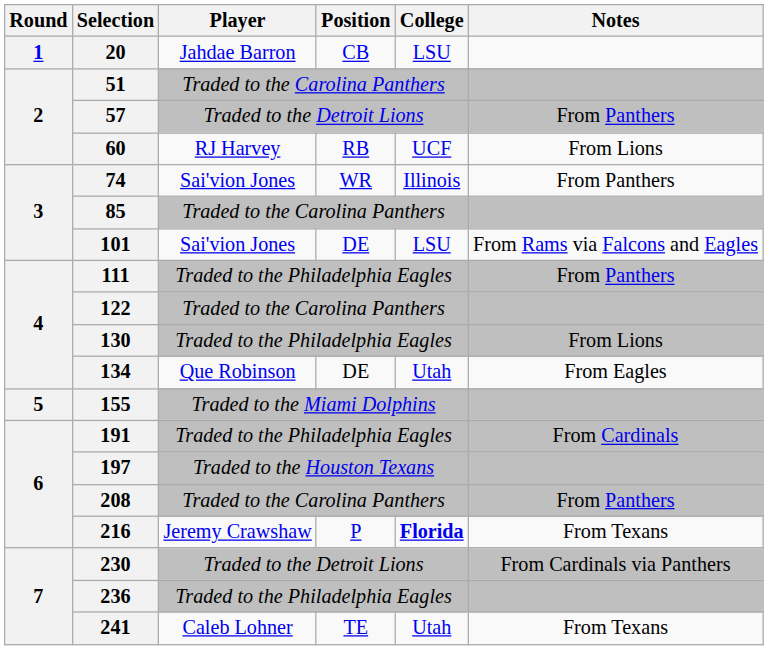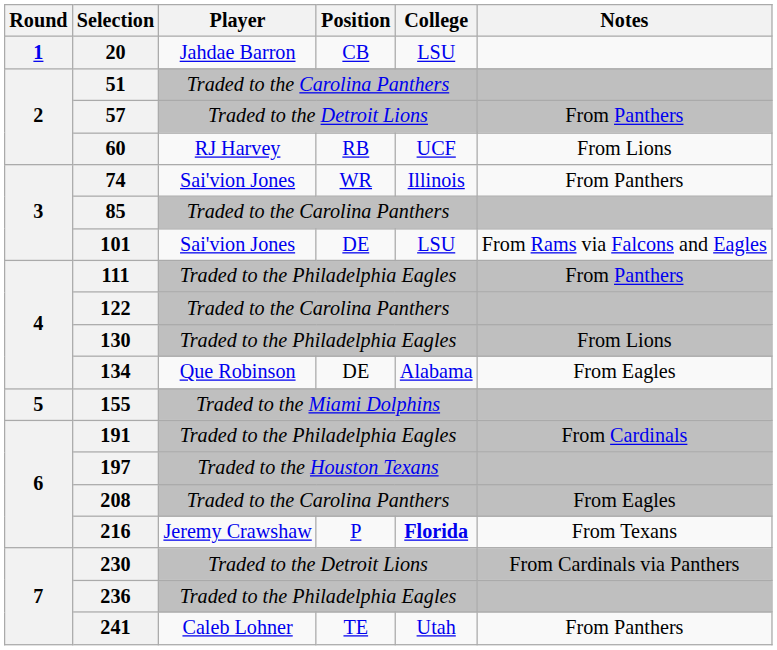(432, 372) Utah -> (436, 372) Alabama
(615, 500) From Panthers -> (624, 500) From Eagles
(615, 627) From Texans -> (624, 627) From Panthers
